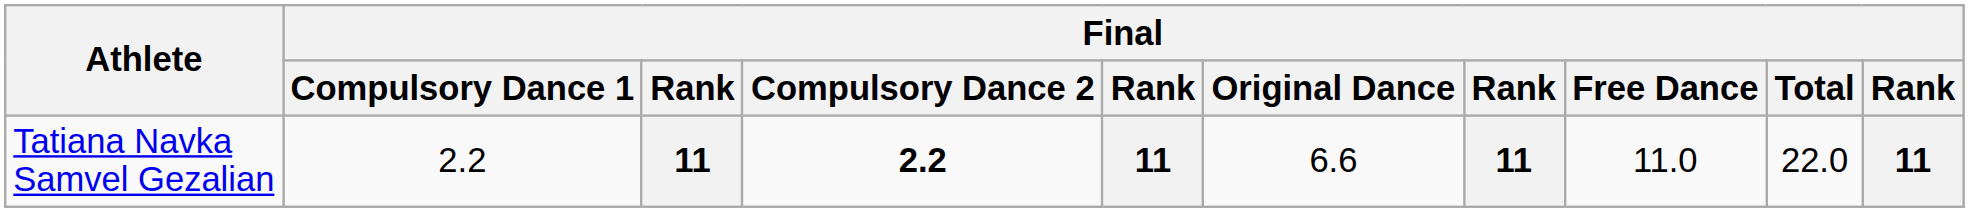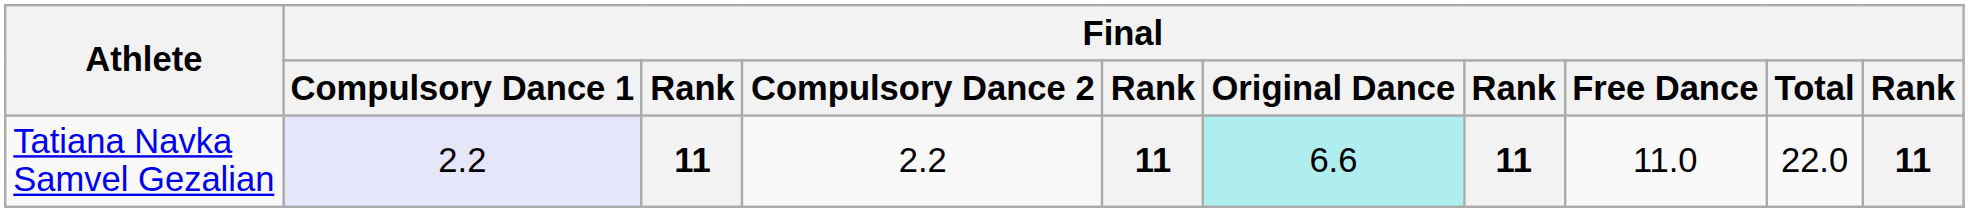(462, 161) no background -> (462, 161) lavender background
(923, 161) bold -> (923, 161) normal
(1333, 161) no background -> (1333, 161) paleturquoise background
